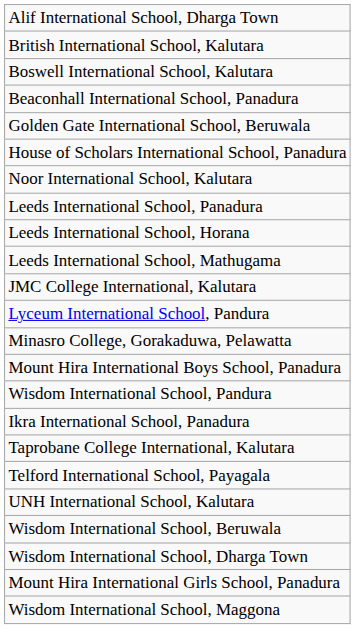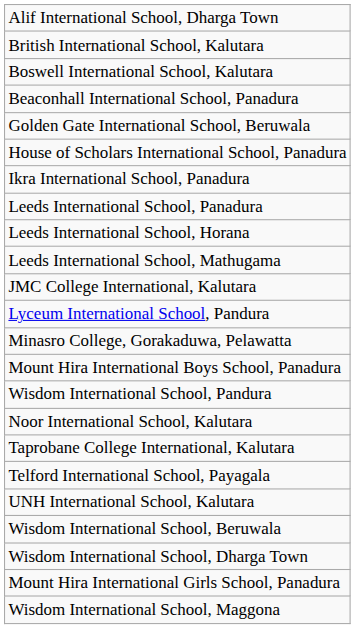(130, 179) Noor International School, Kalutara -> (129, 179) Ikra International School, Panadura
(129, 421) Ikra International School, Panadura -> (130, 421) Noor International School, Kalutara
